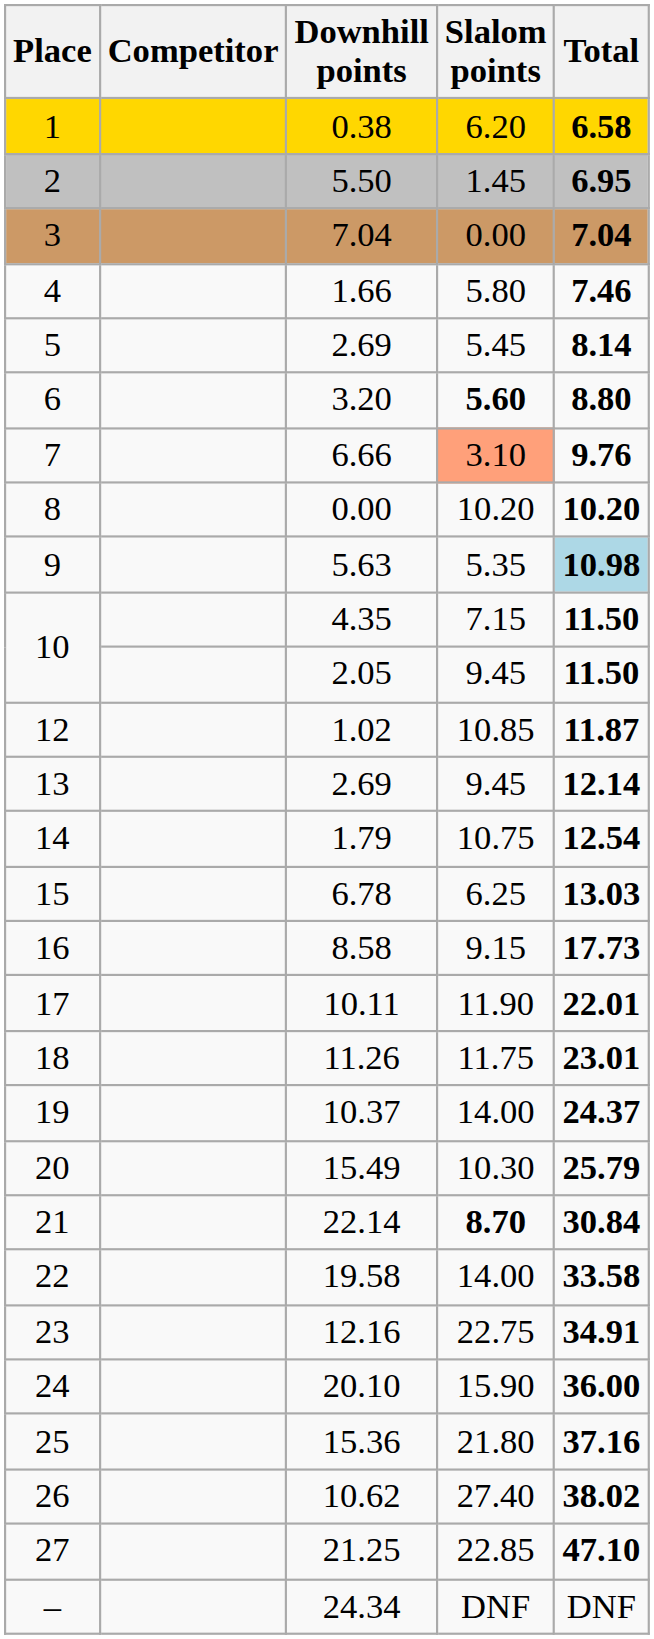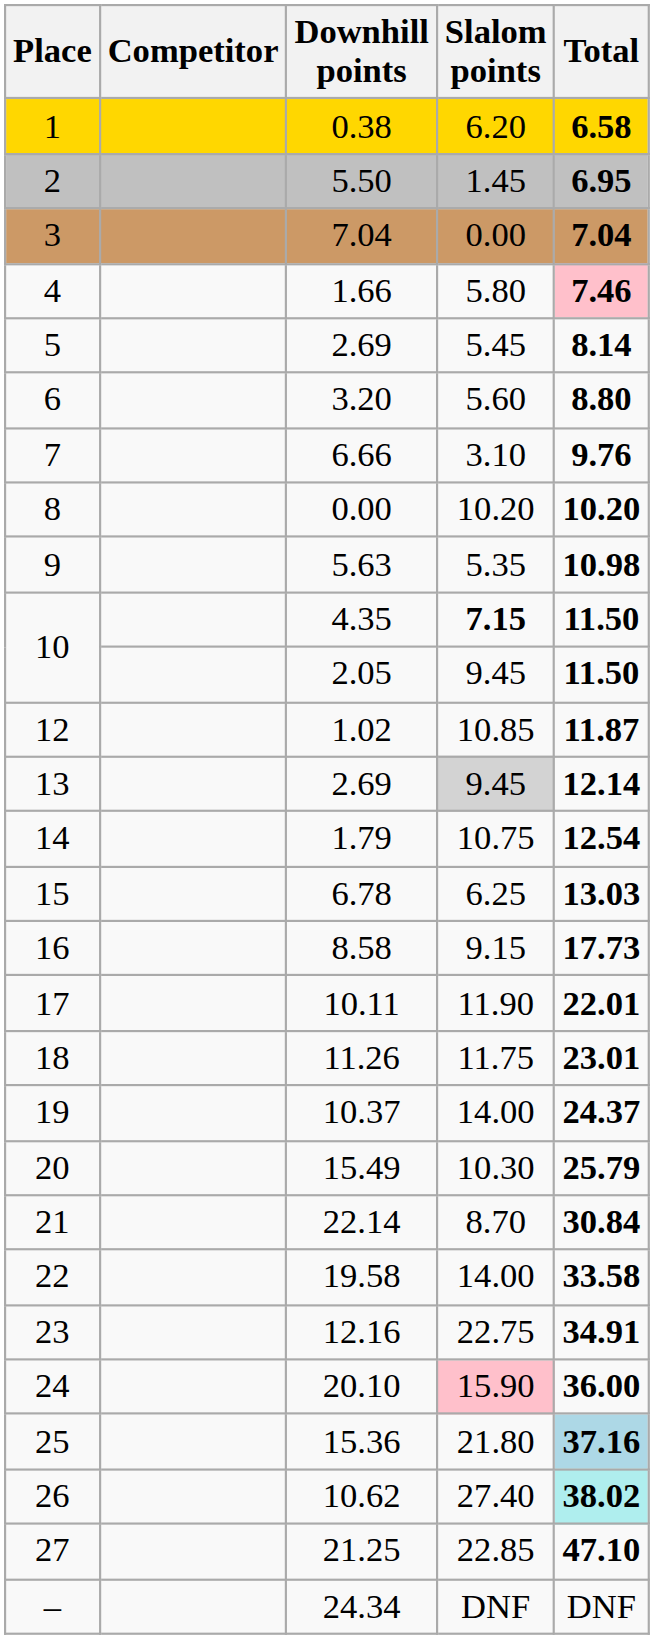(601, 290) no background -> (601, 290) pink background
(496, 399) bold -> (496, 399) normal
(496, 454) lightsalmon background -> (496, 454) no background
(601, 564) lightblue background -> (601, 564) no background
(496, 618) normal -> (496, 618) bold
(496, 783) no background -> (496, 783) lightgrey background
(496, 1221) bold -> (496, 1221) normal
(496, 1386) no background -> (496, 1386) pink background
(601, 1441) no background -> (601, 1441) lightblue background
(601, 1495) no background -> (601, 1495) paleturquoise background
